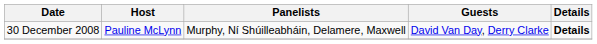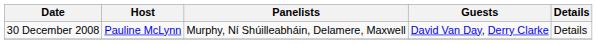(572, 30) bold -> (570, 30) normal
